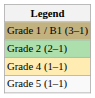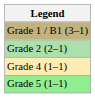(37, 83) no background -> (37, 83) lightgreen background
